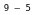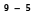(17, 8) normal -> (17, 8) bold
